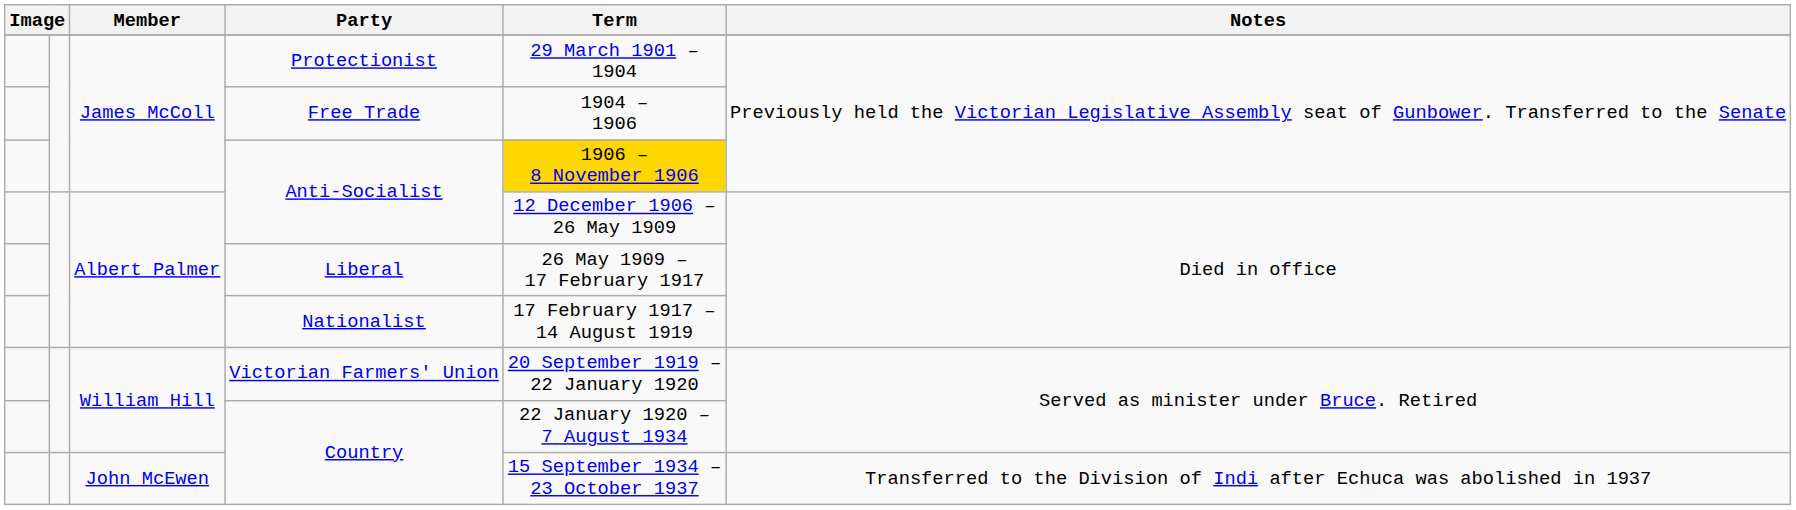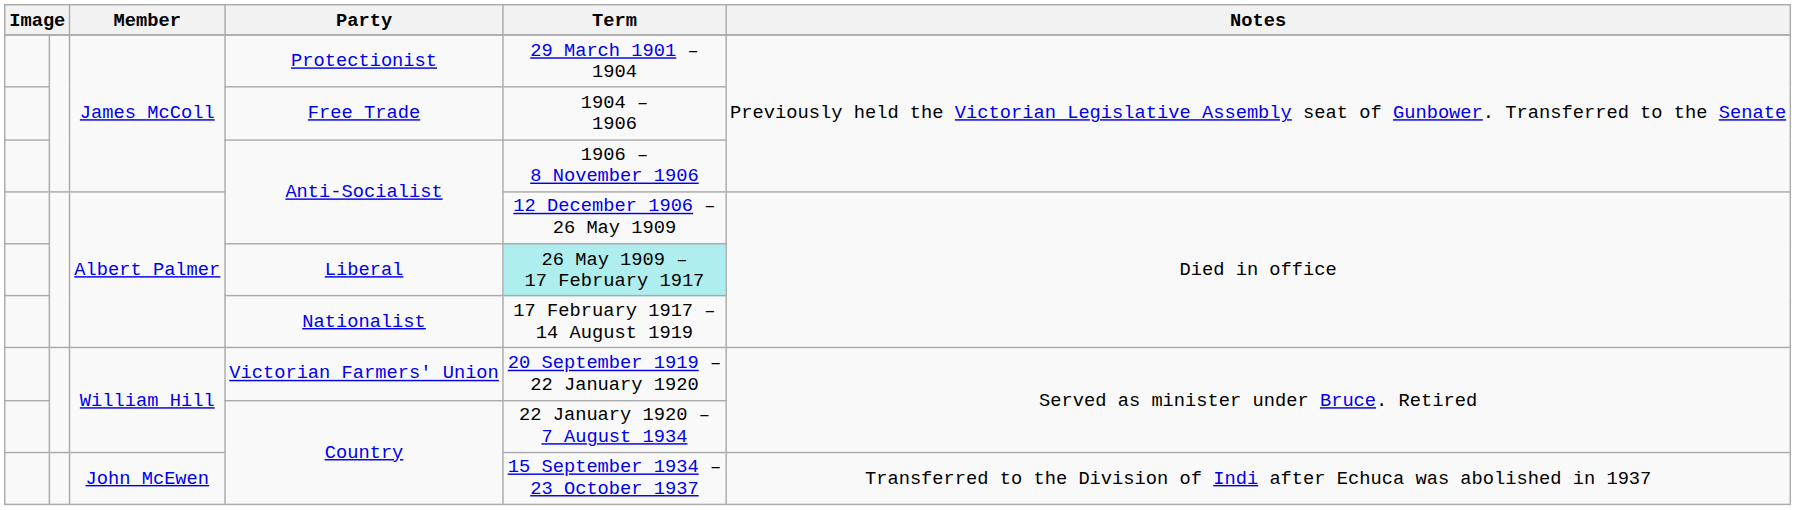(614, 166) gold background -> (614, 166) no background
(614, 270) no background -> (614, 270) paleturquoise background
